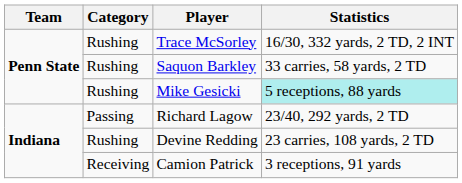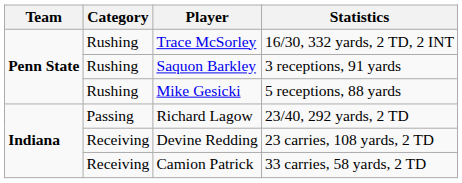(346, 66) 33 carries, 58 yards, 2 TD -> (333, 66) 3 receptions, 91 yards
(333, 91) paleturquoise background -> (333, 91) no background
(112, 140) Rushing -> (118, 140) Receiving
(333, 165) 3 receptions, 91 yards -> (346, 165) 33 carries, 58 yards, 2 TD
